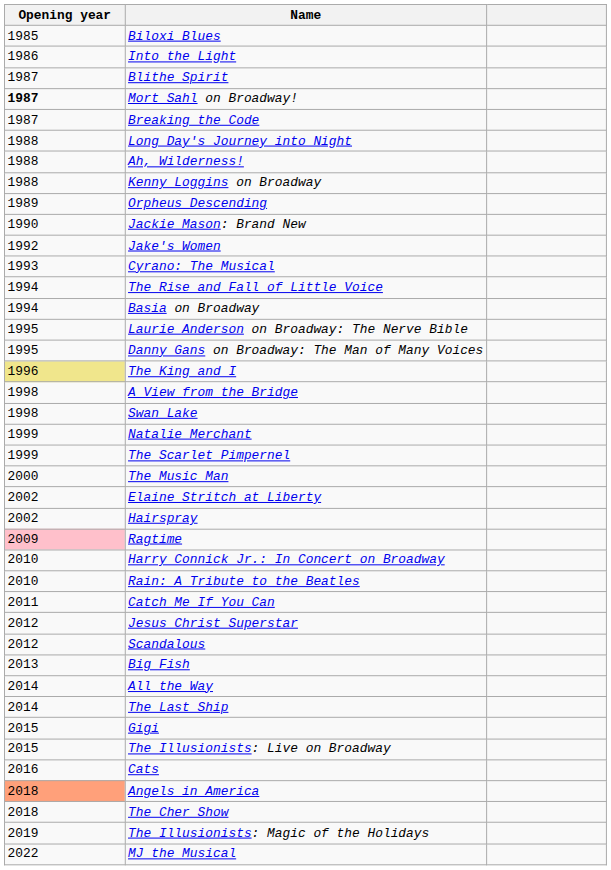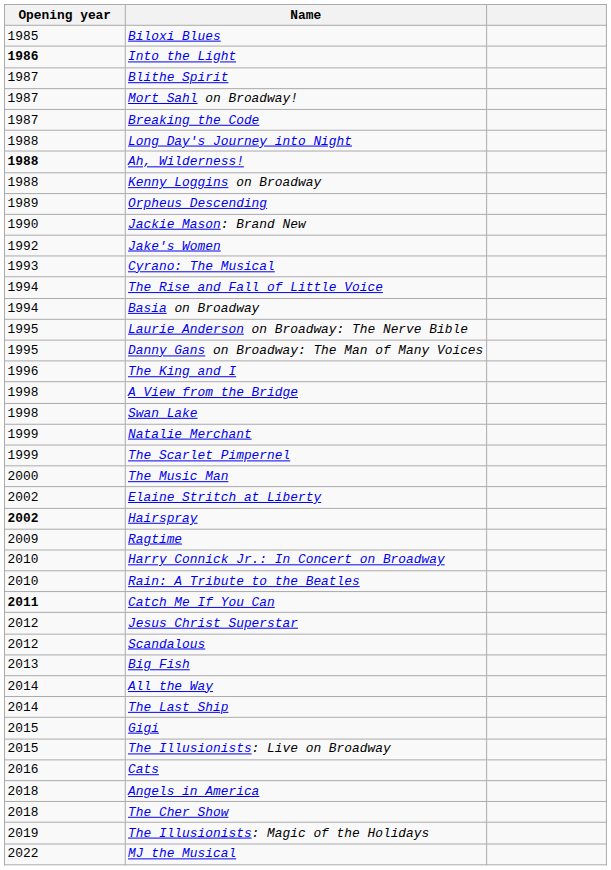(23, 57) normal -> (23, 57) bold
(23, 99) bold -> (23, 99) normal
(23, 162) normal -> (23, 162) bold
(23, 372) khaki background -> (23, 372) no background
(23, 518) normal -> (23, 518) bold
(23, 539) pink background -> (23, 539) no background
(23, 602) normal -> (23, 602) bold
(23, 791) lightsalmon background -> (23, 791) no background
